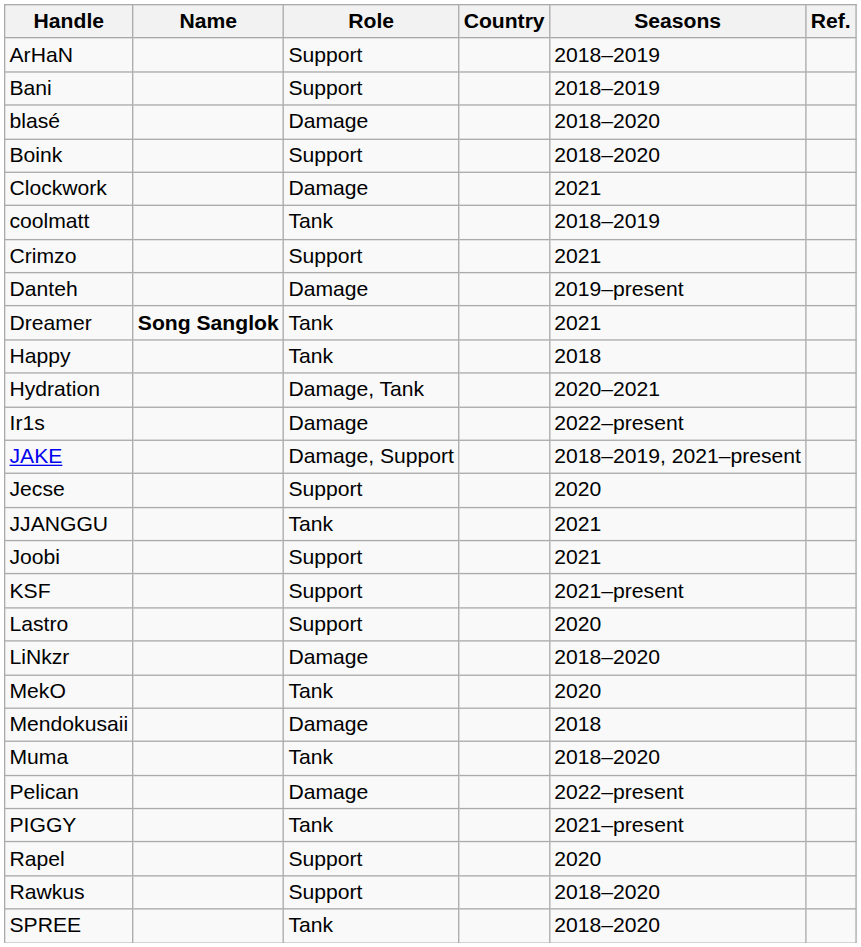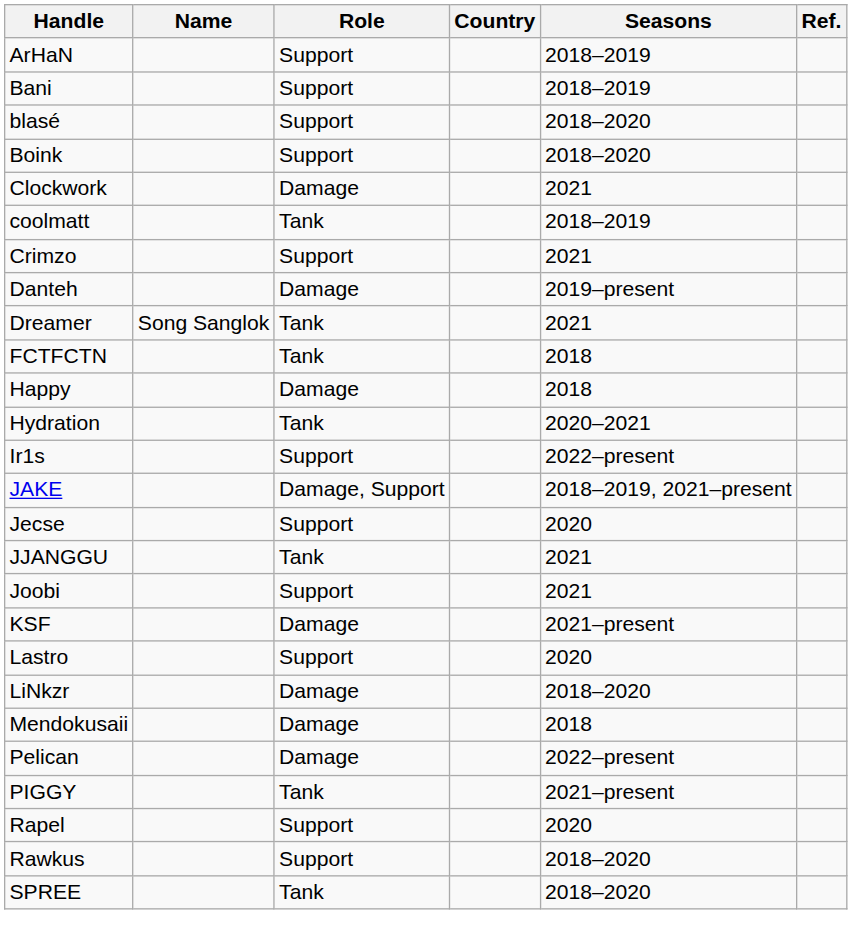(328, 121) Damage -> (316, 121) Support
(208, 322) bold -> (204, 322) normal
+ row: (58, 356)
(311, 356) Tank -> (319, 389) Damage
(356, 389) Damage, Tank -> (301, 423) Tank
(328, 423) Damage -> (316, 456) Support
(325, 590) Support -> (319, 624) Damage
- row: (38, 691)
- row: (39, 758)
